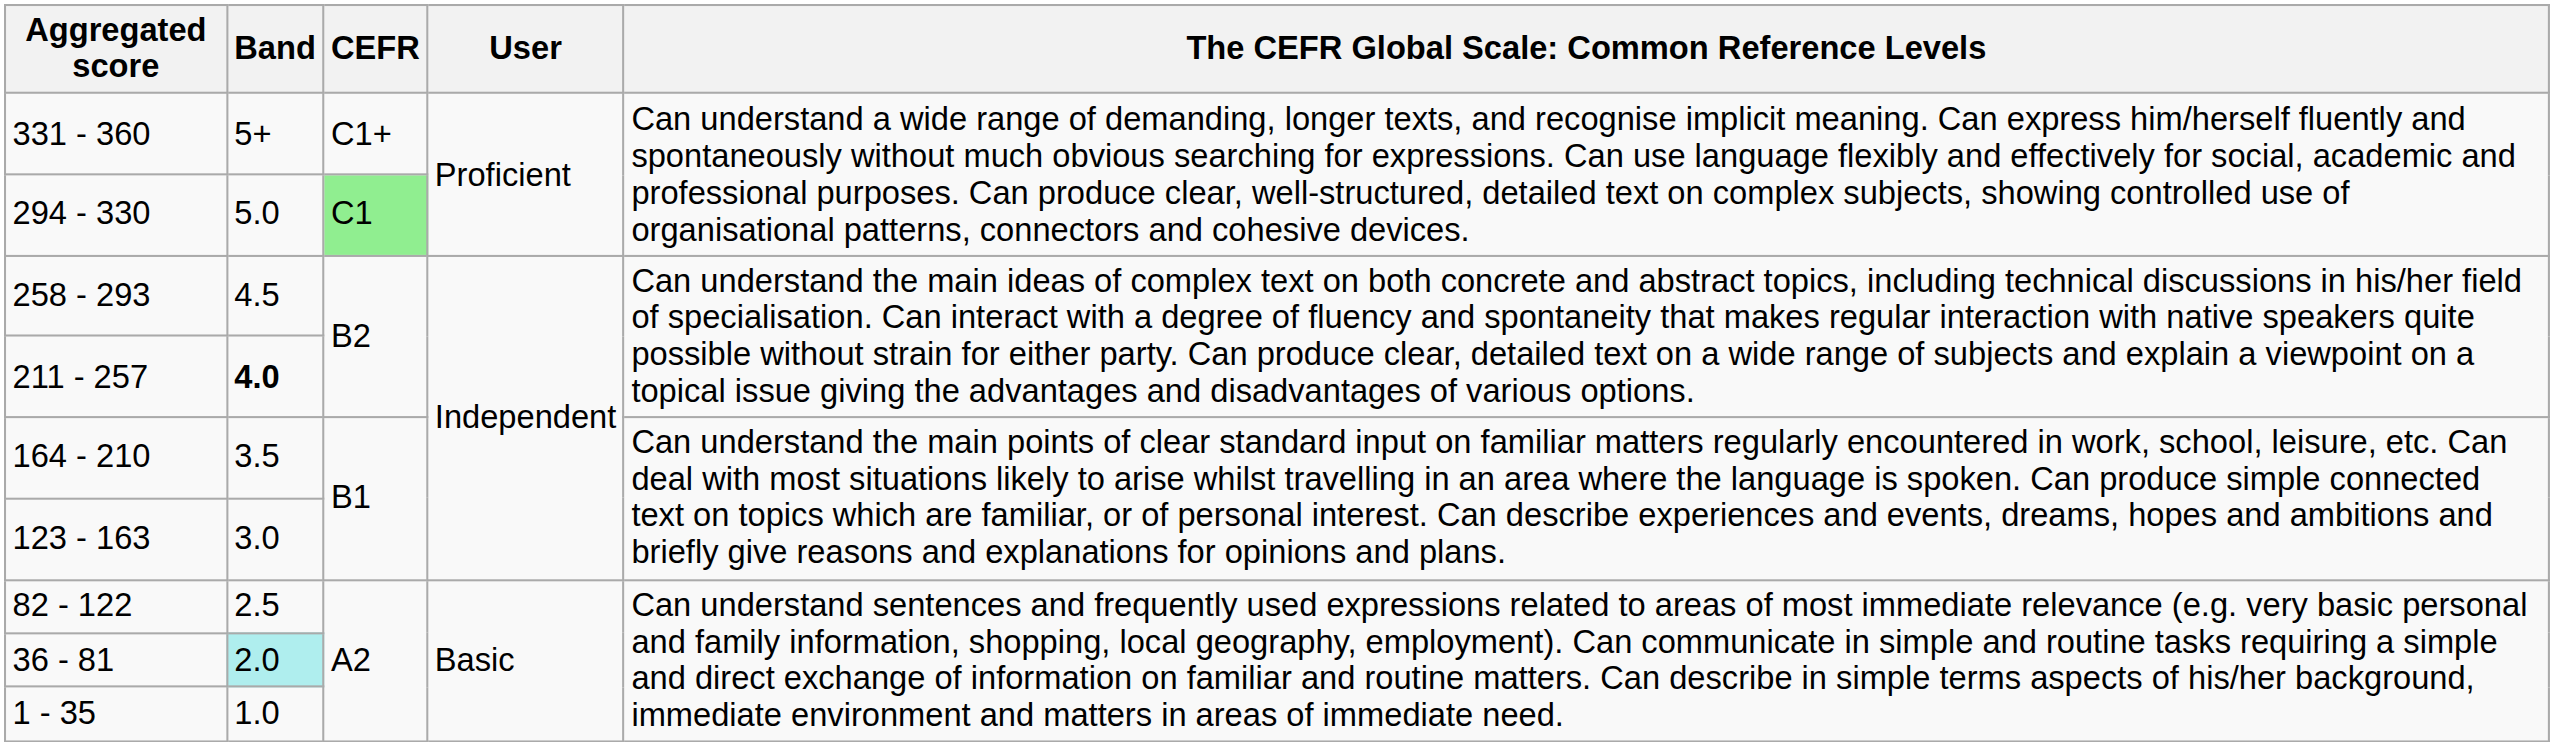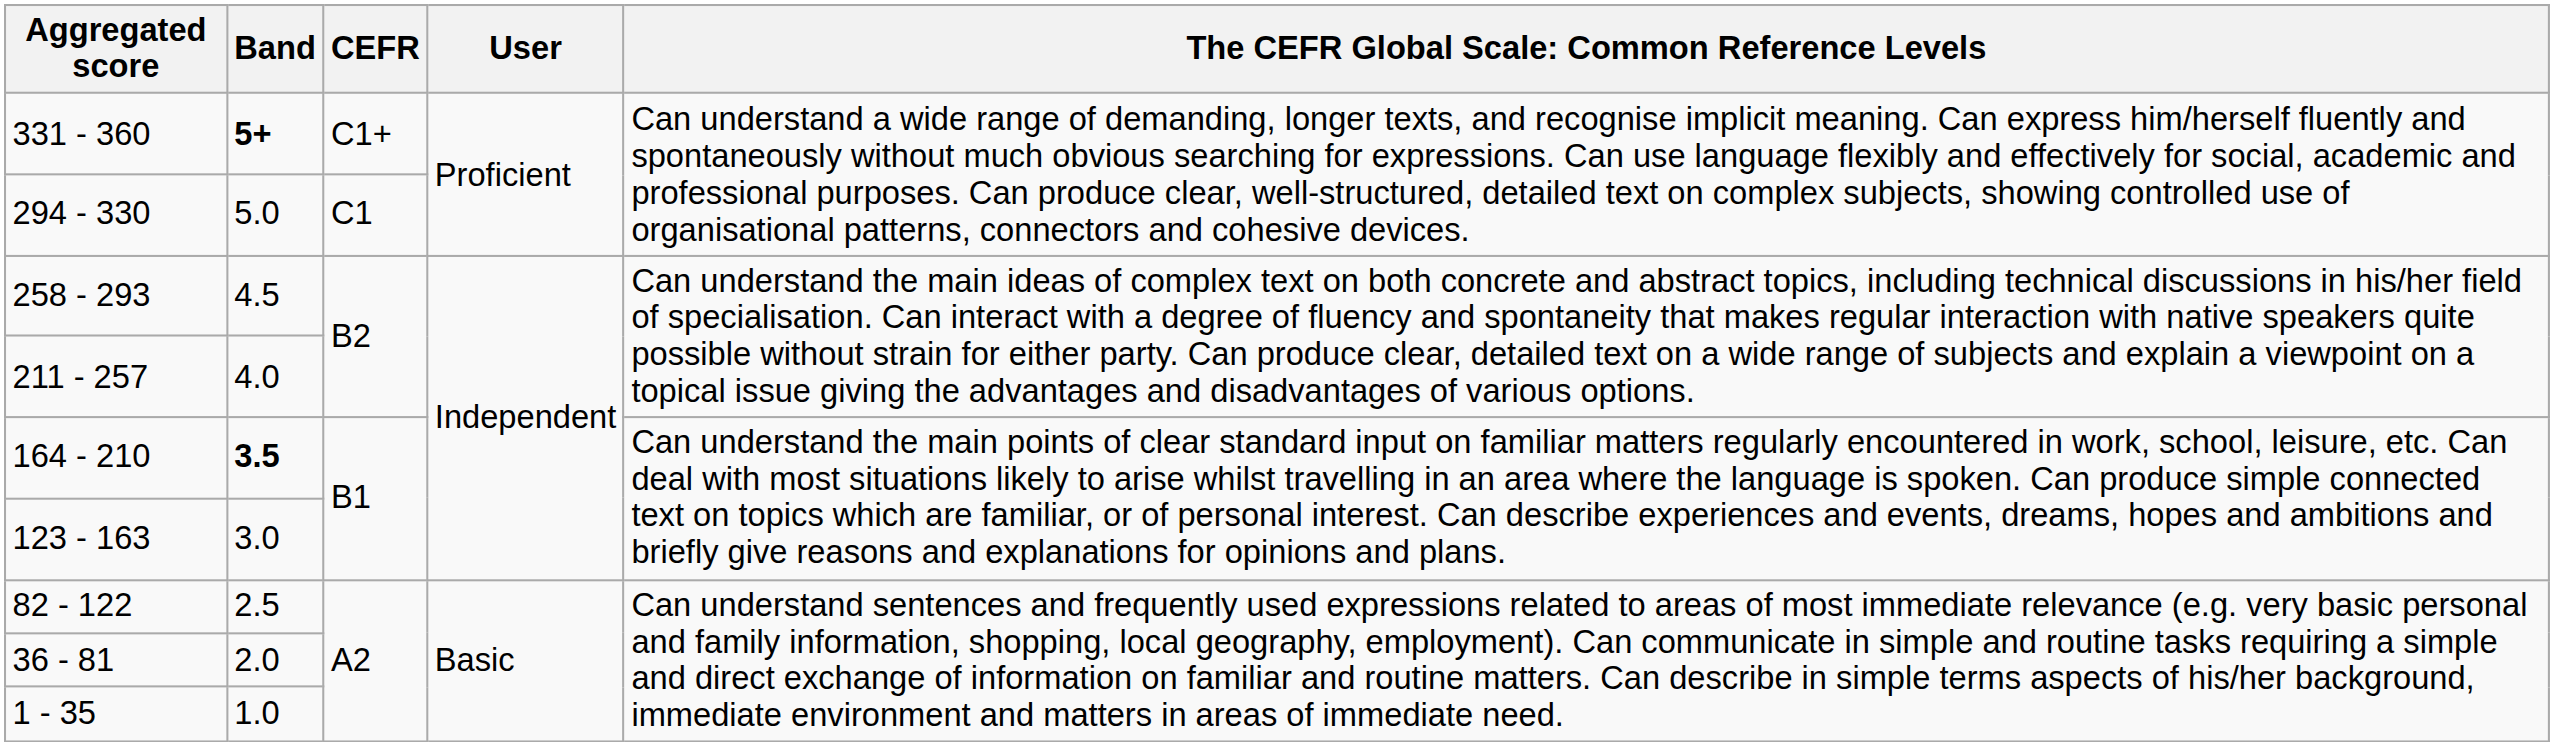(253, 133) normal -> (253, 133) bold
(352, 214) lightgreen background -> (352, 214) no background
(257, 376) bold -> (257, 376) normal
(257, 457) normal -> (257, 457) bold
(257, 659) paleturquoise background -> (257, 659) no background
